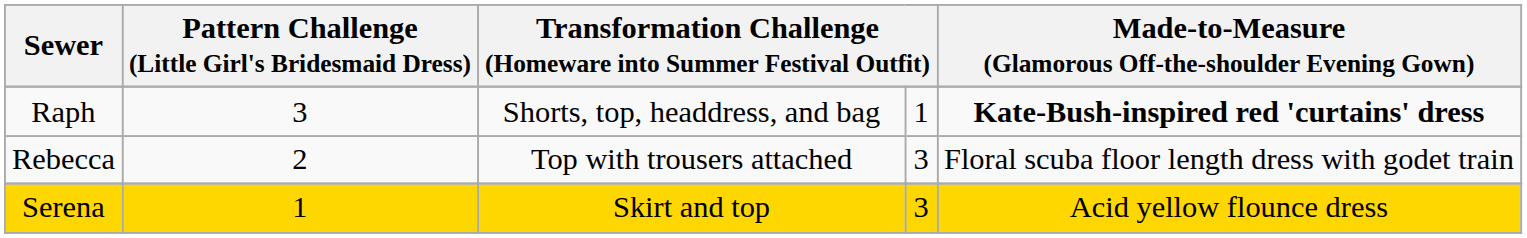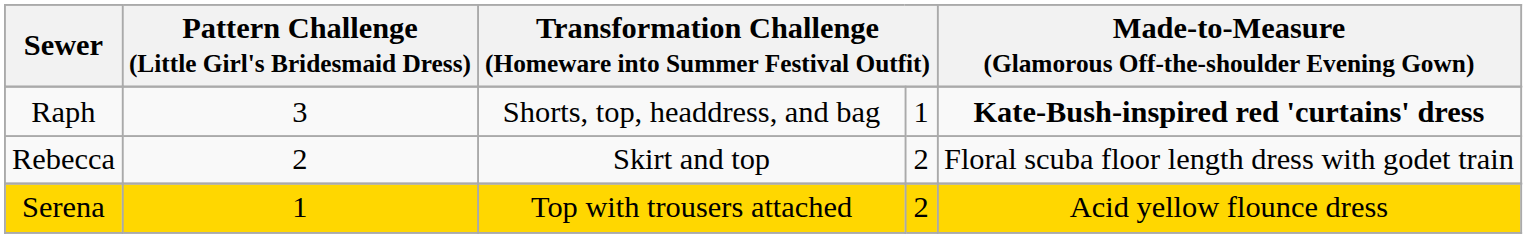(692, 159) Top with trousers attached -> (692, 159) Skirt and top
(921, 159) 3 -> (921, 159) 2
(692, 207) Skirt and top -> (692, 207) Top with trousers attached
(921, 207) 3 -> (921, 207) 2
